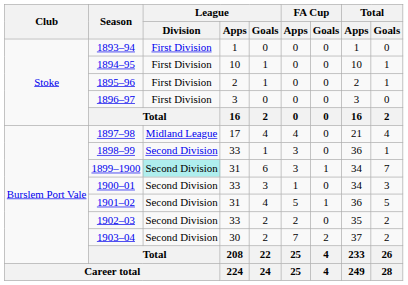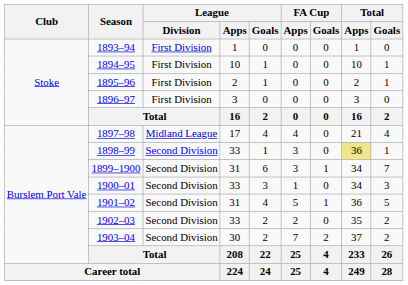(356, 151) no background -> (356, 151) khaki background
(182, 168) paleturquoise background -> (182, 168) no background
